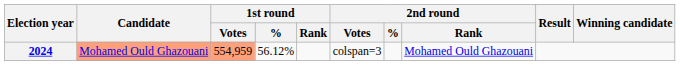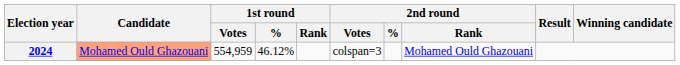(233, 51) lightsalmon background -> (233, 51) no background
(276, 51) 56.12% -> (276, 51) 46.12%
